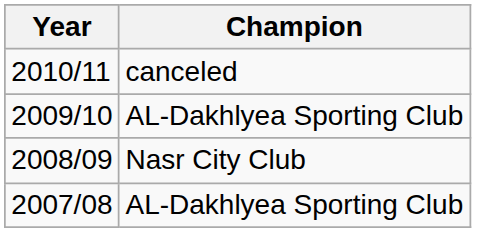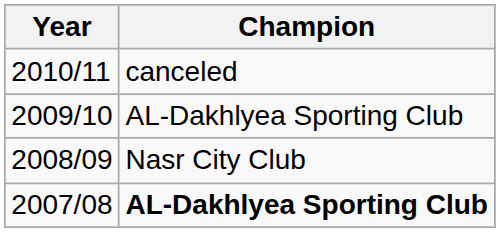(294, 204) normal -> (307, 204) bold
